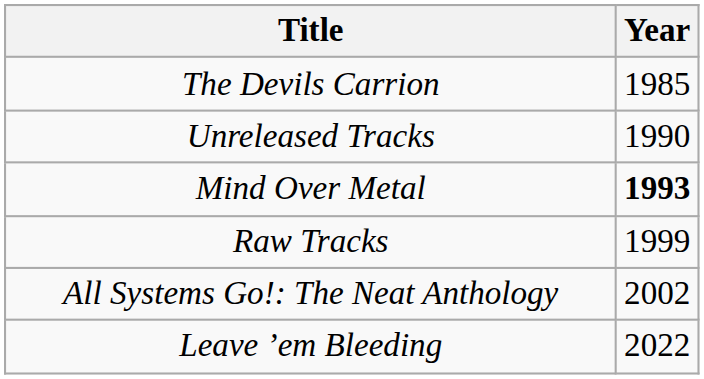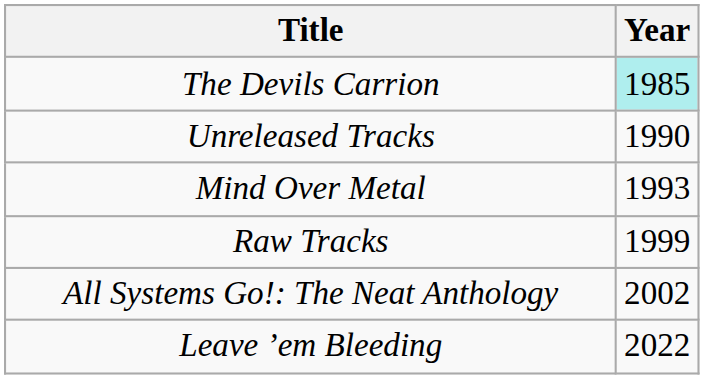(657, 83) no background -> (657, 83) paleturquoise background
(657, 188) bold -> (657, 188) normal
